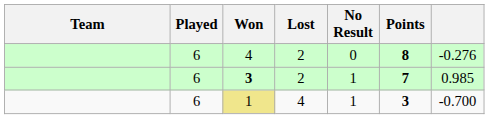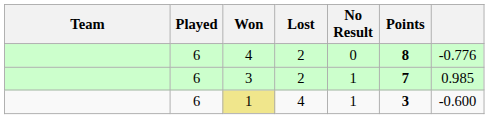(458, 55) -0.276 -> (458, 55) -0.776
(249, 78) bold -> (249, 78) normal
(458, 101) -0.700 -> (458, 101) -0.600
